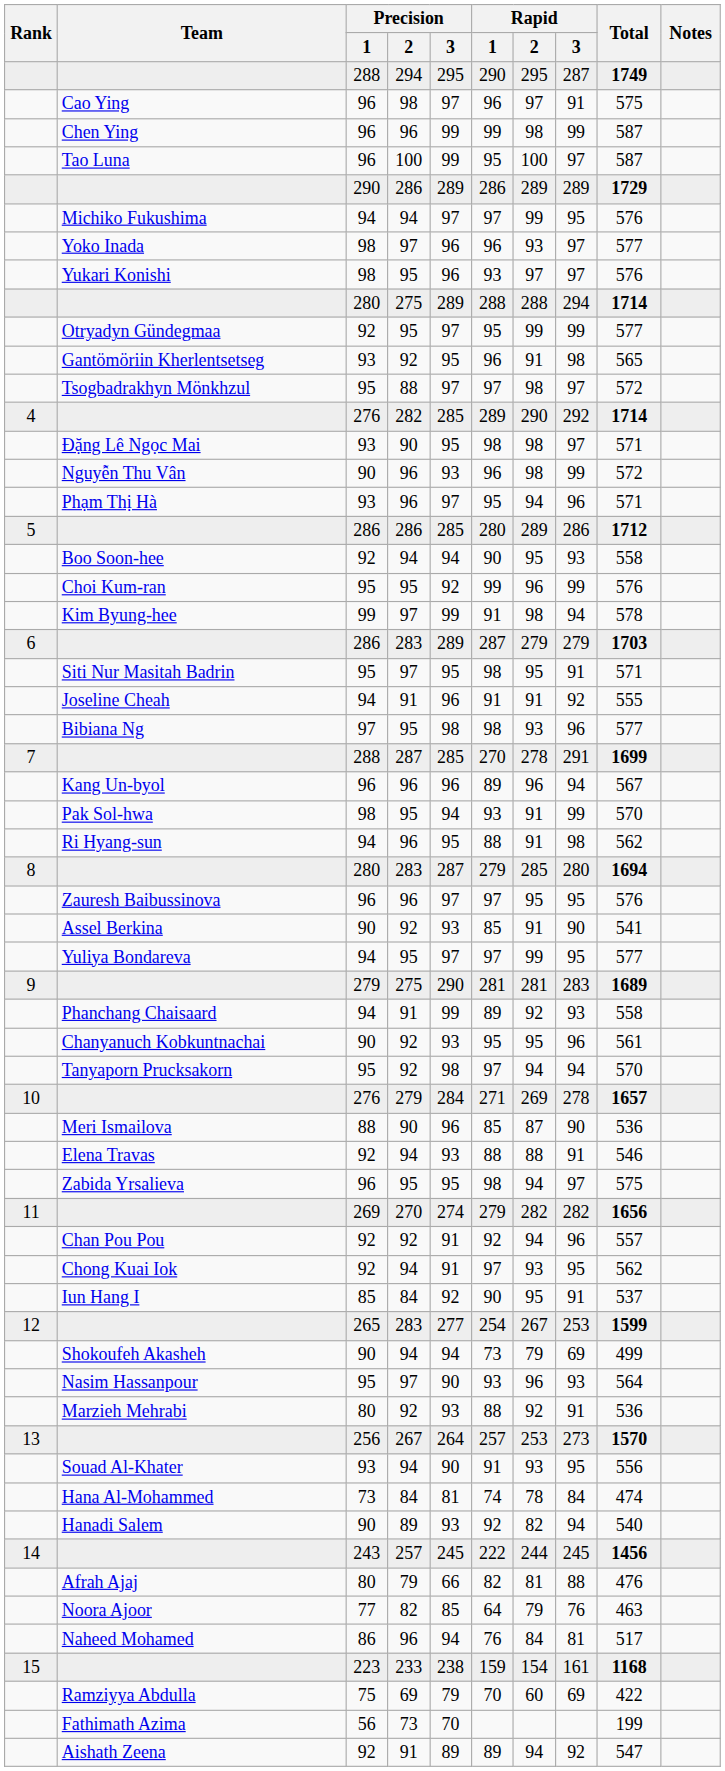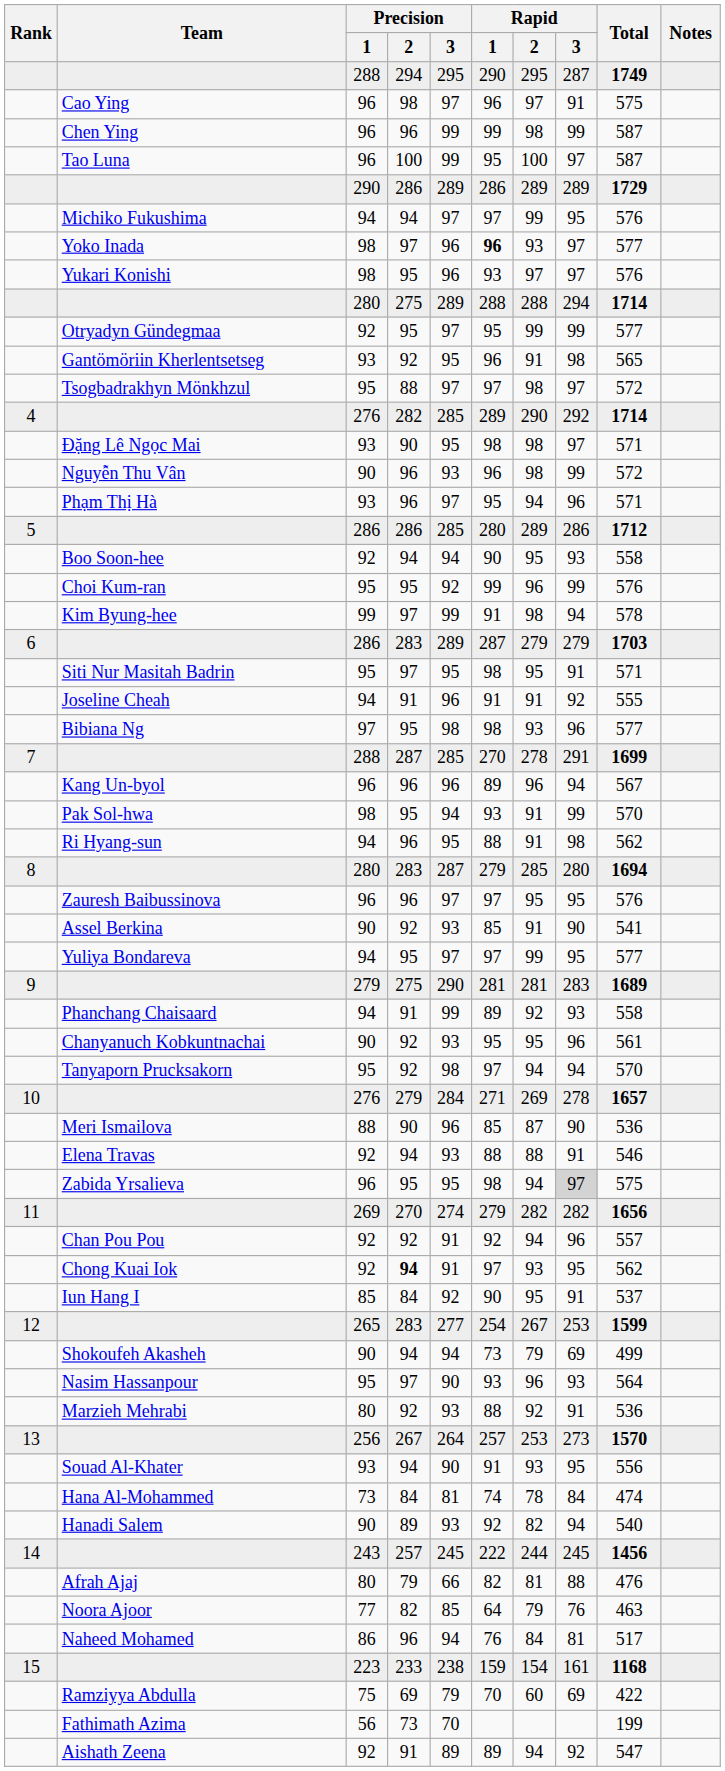(492, 246) normal -> (492, 246) bold
(576, 1183) no background -> (576, 1183) lightgrey background
(409, 1269) normal -> (409, 1269) bold
